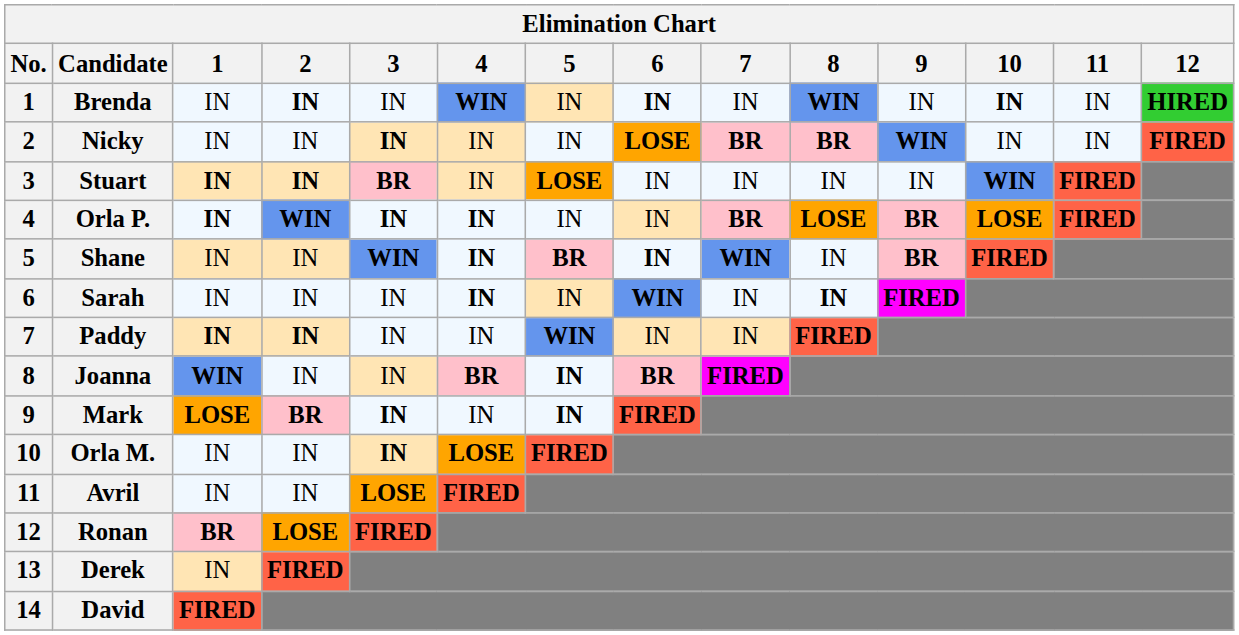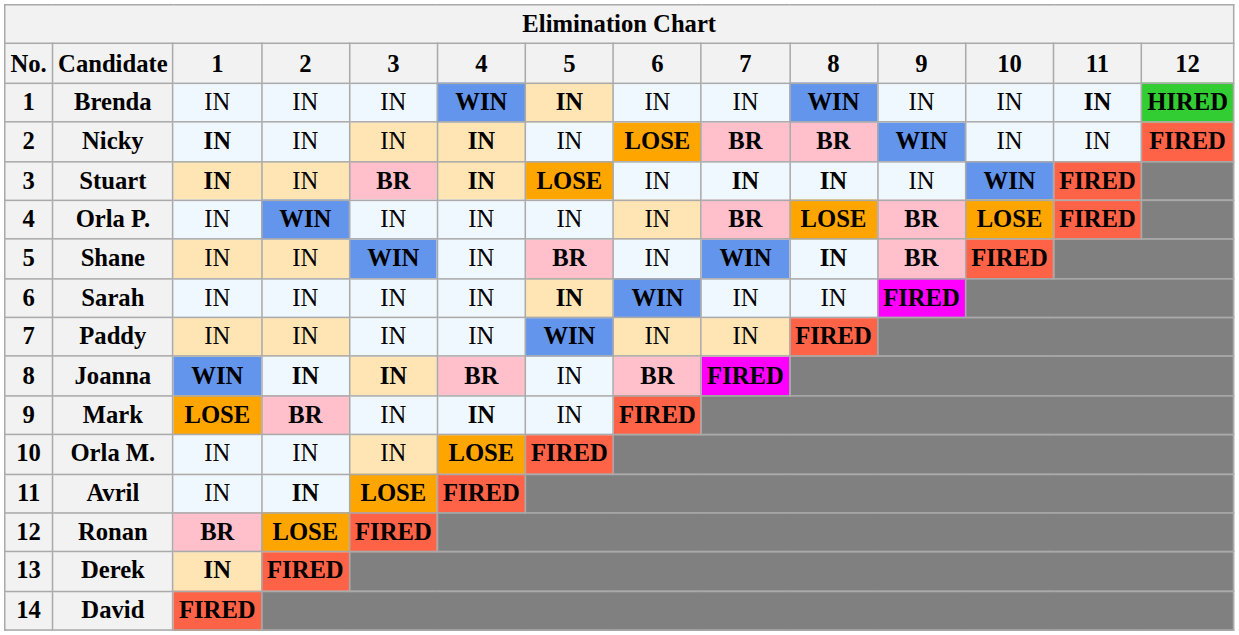(305, 102) bold -> (305, 102) normal
(569, 102) normal -> (569, 102) bold
(657, 102) bold -> (657, 102) normal
(1009, 102) bold -> (1009, 102) normal
(1098, 102) normal -> (1098, 102) bold
(217, 141) normal -> (217, 141) bold
(393, 141) bold -> (393, 141) normal
(481, 141) normal -> (481, 141) bold
(305, 180) bold -> (305, 180) normal
(481, 180) normal -> (481, 180) bold
(745, 180) normal -> (745, 180) bold
(833, 180) normal -> (833, 180) bold
(217, 219) bold -> (217, 219) normal
(393, 219) bold -> (393, 219) normal
(481, 219) bold -> (481, 219) normal
(481, 258) bold -> (481, 258) normal
(657, 258) bold -> (657, 258) normal
(833, 258) normal -> (833, 258) bold
(481, 297) bold -> (481, 297) normal
(569, 297) normal -> (569, 297) bold
(833, 297) bold -> (833, 297) normal
(217, 336) bold -> (217, 336) normal
(305, 336) bold -> (305, 336) normal
(305, 375) normal -> (305, 375) bold
(393, 375) normal -> (393, 375) bold
(569, 375) bold -> (569, 375) normal
(393, 414) bold -> (393, 414) normal
(481, 414) normal -> (481, 414) bold
(569, 414) bold -> (569, 414) normal
(393, 453) bold -> (393, 453) normal
(305, 492) normal -> (305, 492) bold
(217, 571) normal -> (217, 571) bold
